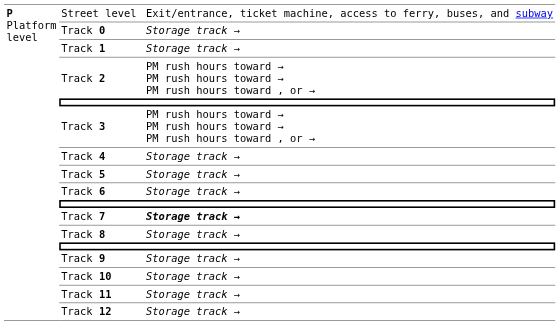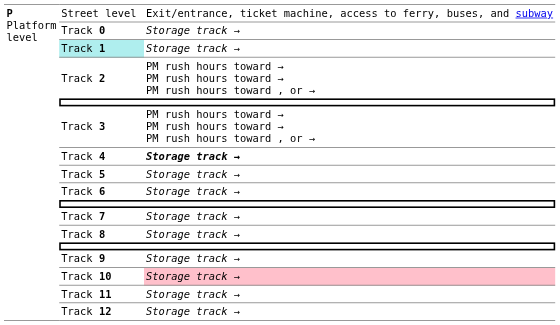(83, 48) no background -> (83, 48) paleturquoise background
(193, 156) normal -> (193, 156) bold
(193, 216) bold -> (193, 216) normal
(193, 276) no background -> (193, 276) pink background
